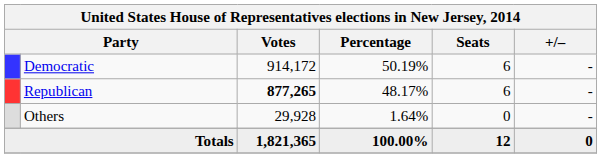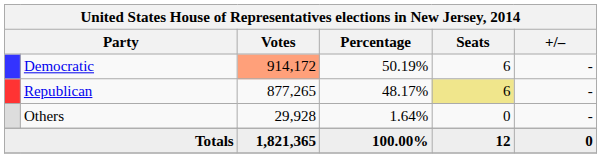(292, 66) no background -> (292, 66) lightsalmon background
(292, 91) bold -> (292, 91) normal
(507, 91) no background -> (507, 91) khaki background
